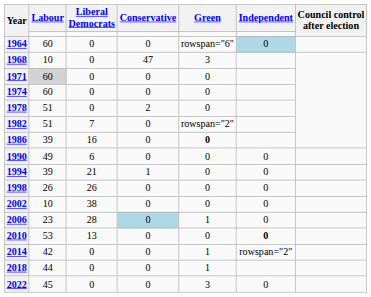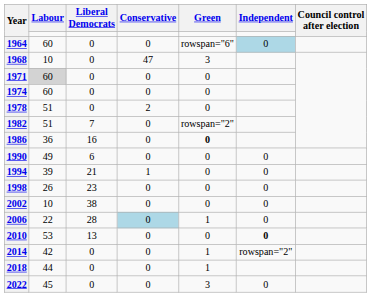(48, 140) 39 -> (48, 140) 36
(92, 188) 26 -> (92, 188) 23
(48, 220) 23 -> (48, 220) 22
